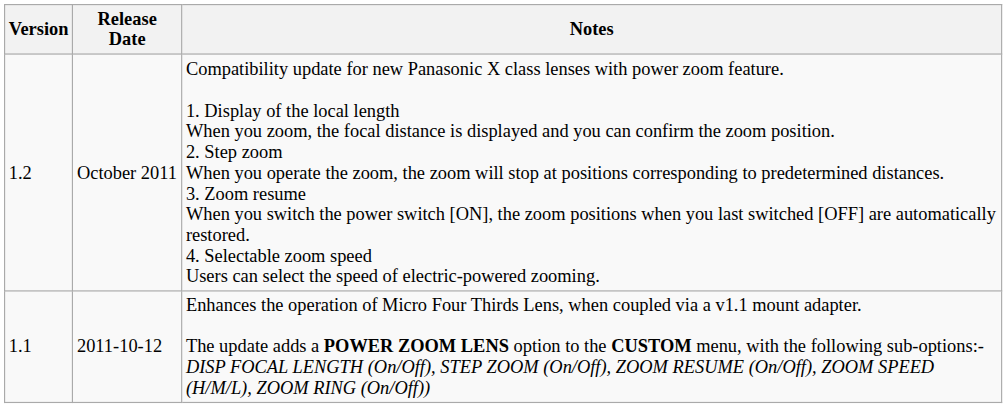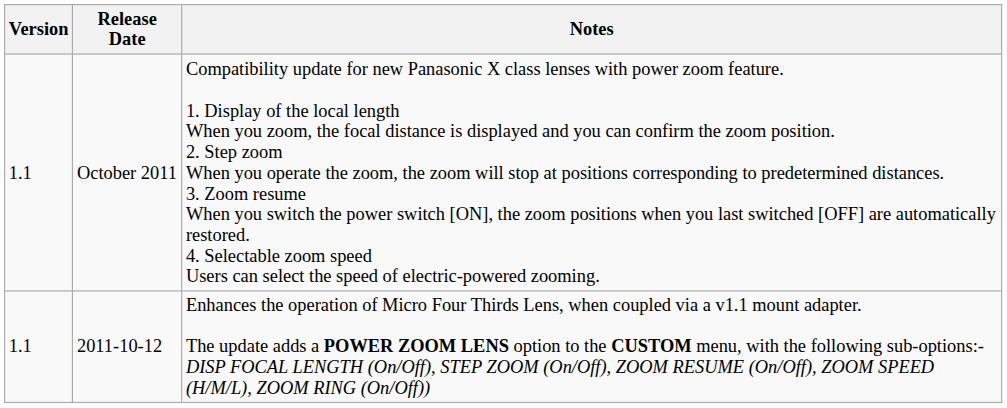(20, 172) 1.2 -> (20, 172) 1.1
